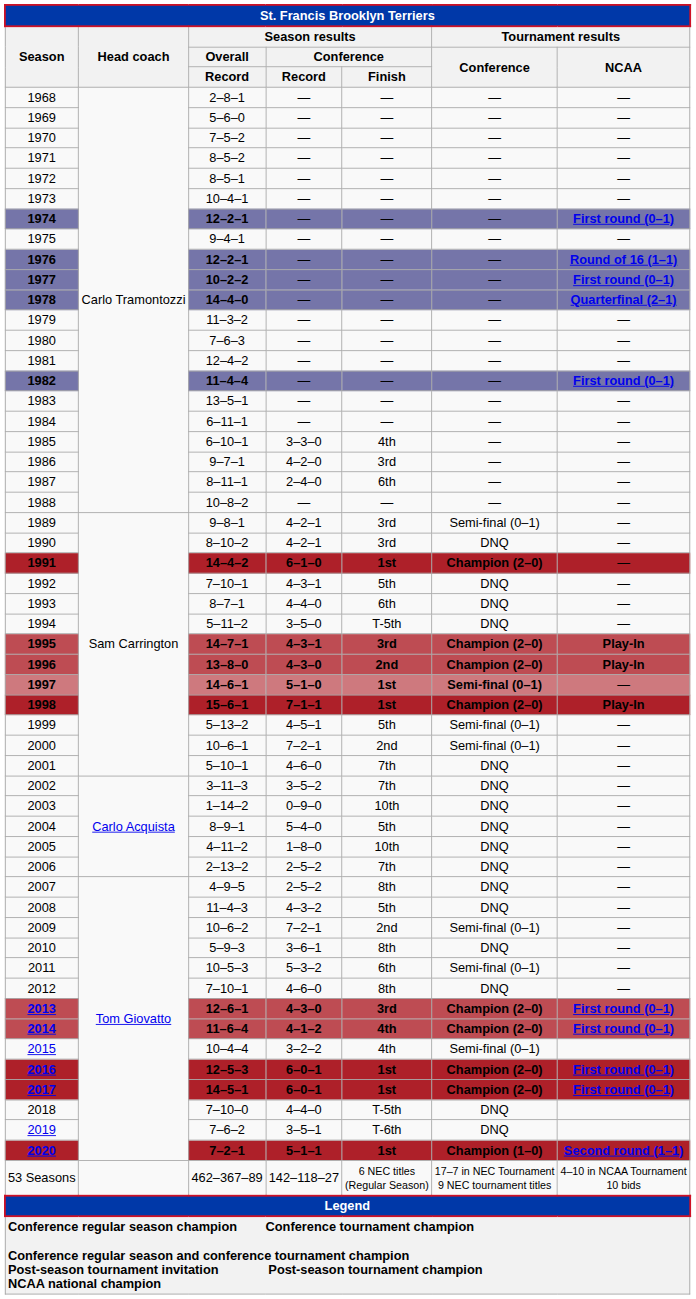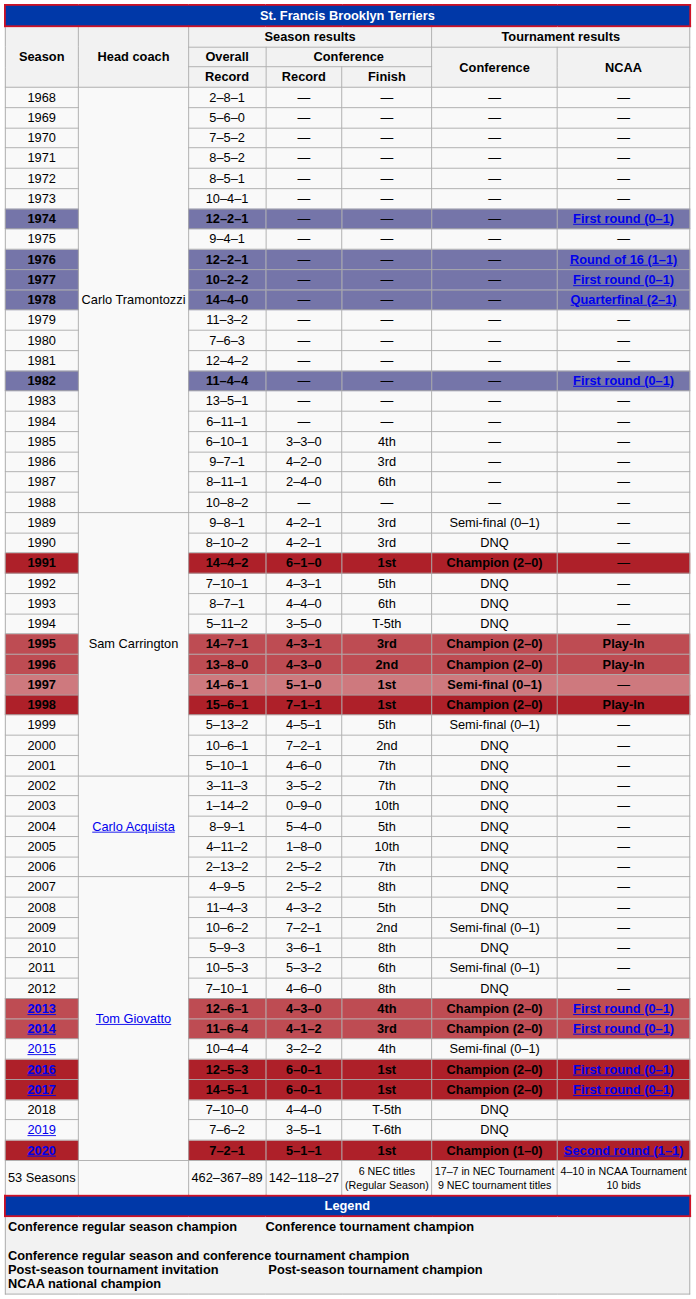(495, 746) Semi-final (0–1) -> (495, 746) DNQ
(387, 1009) 3rd -> (387, 1009) 4th
(387, 1029) 4th -> (387, 1029) 3rd
